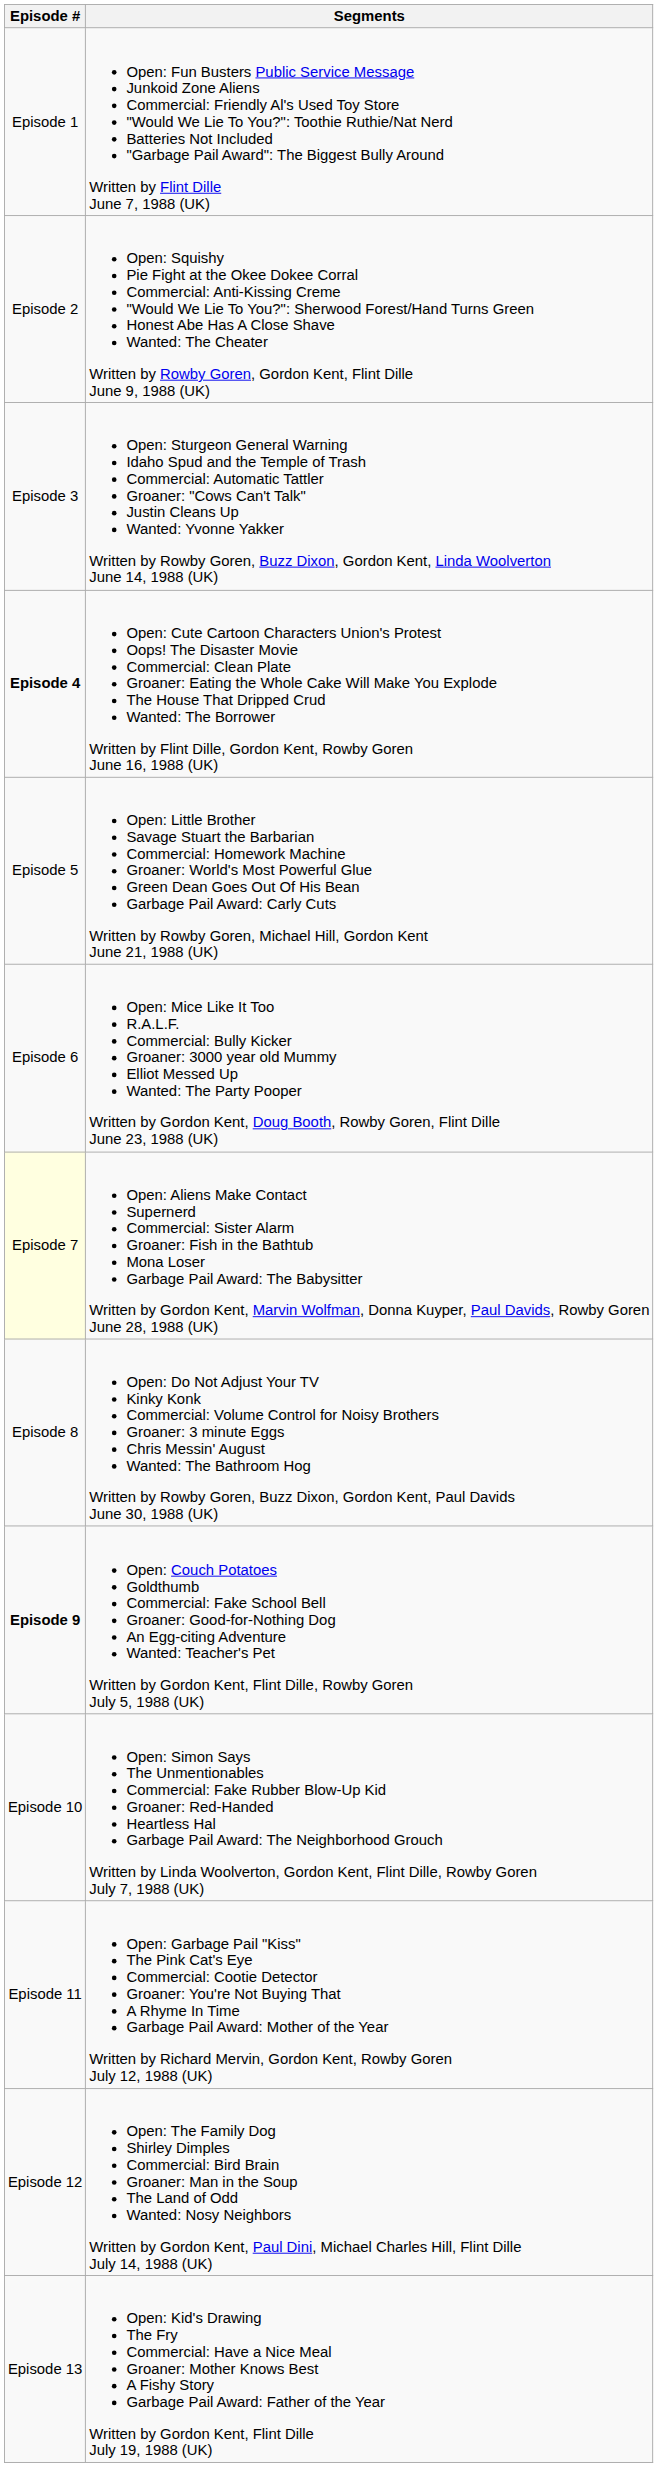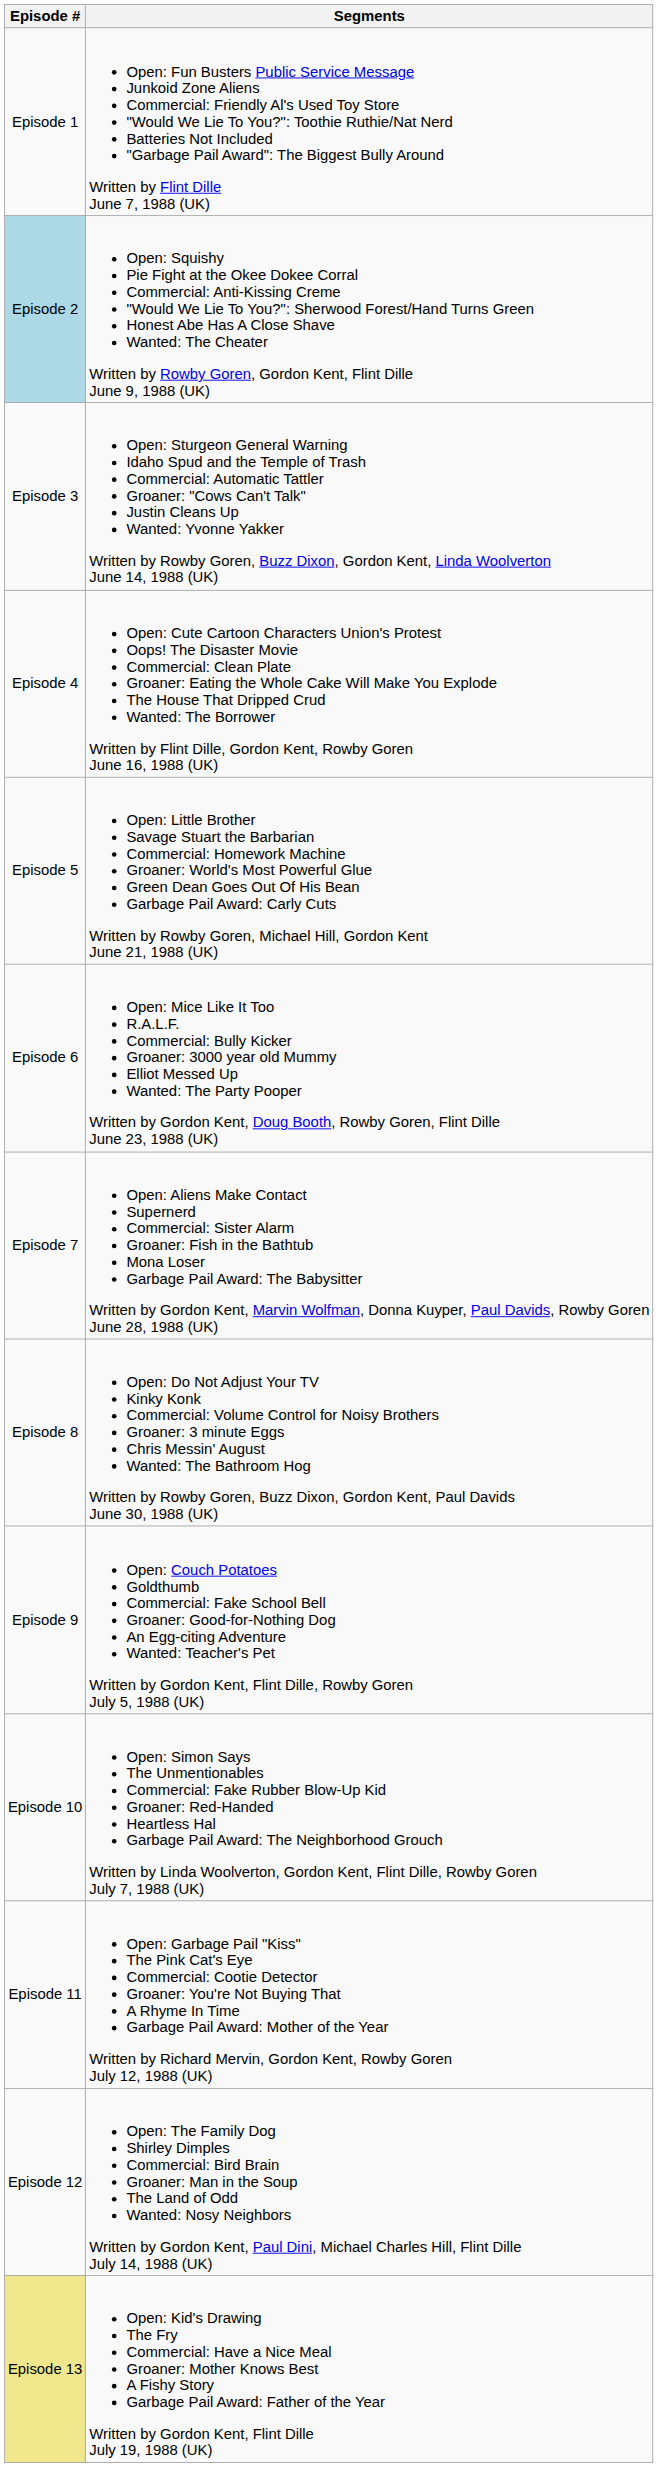(45, 309) no background -> (45, 309) lightblue background
(45, 683) bold -> (45, 683) normal
(45, 1245) lightyellow background -> (45, 1245) no background
(45, 1619) bold -> (45, 1619) normal
(45, 2369) no background -> (45, 2369) khaki background
